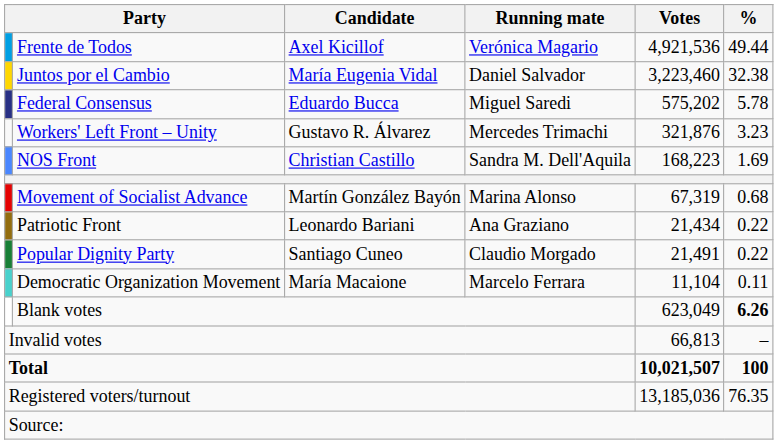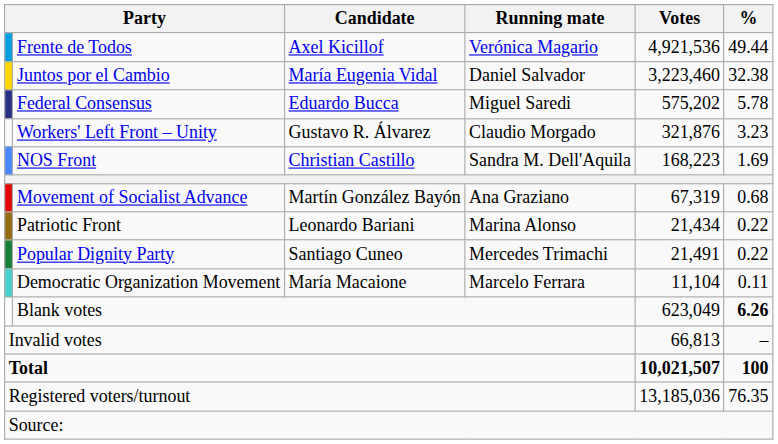(538, 132) Mercedes Trimachi -> (532, 132) Claudio Morgado
(523, 197) Marina Alonso -> (519, 197) Ana Graziano
(519, 225) Ana Graziano -> (523, 225) Marina Alonso
(532, 254) Claudio Morgado -> (538, 254) Mercedes Trimachi
